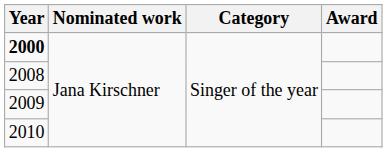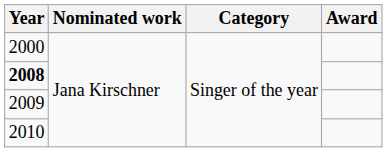(27, 47) bold -> (27, 47) normal
(27, 75) normal -> (27, 75) bold
